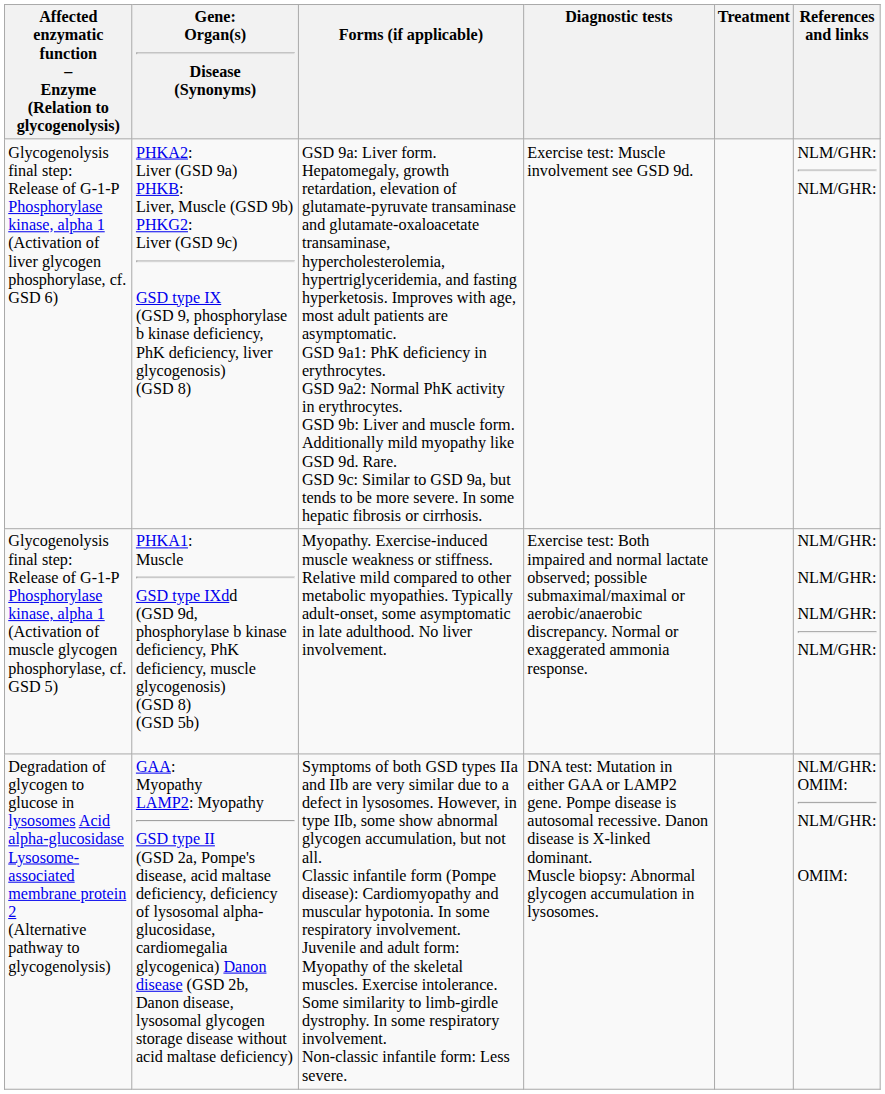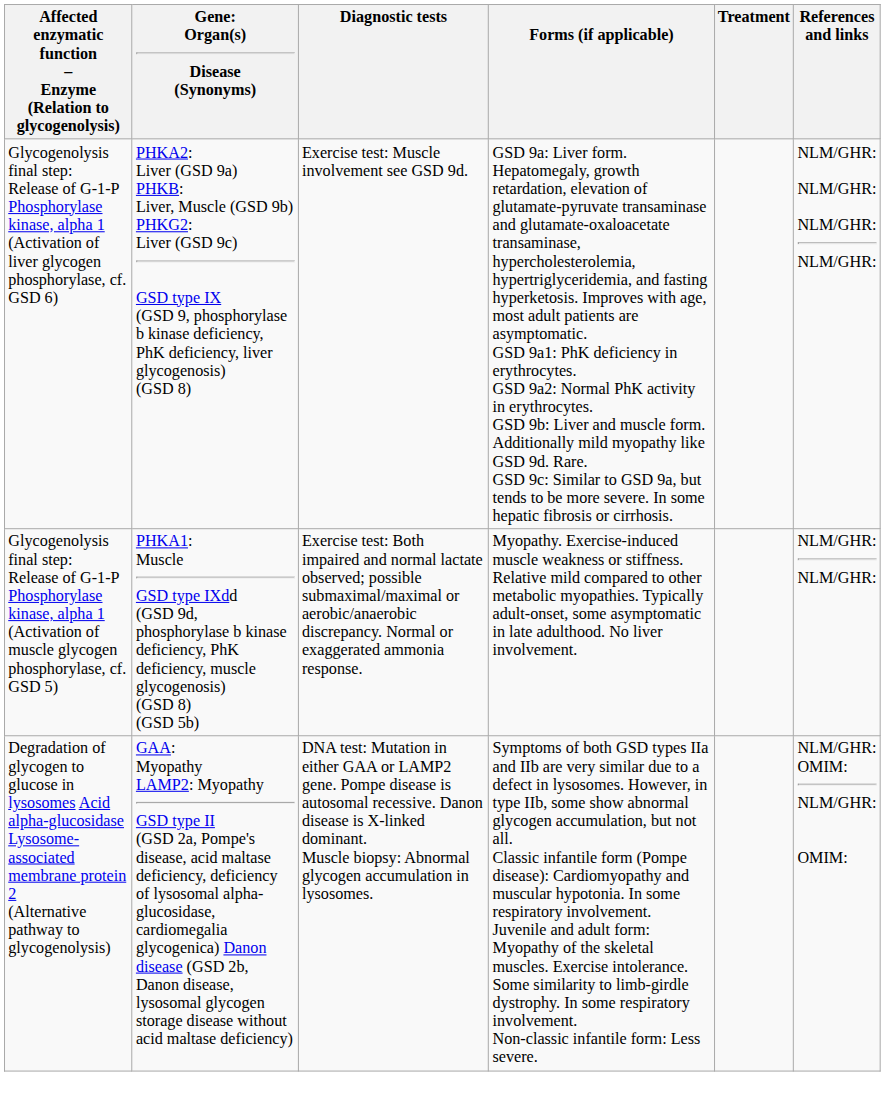columns swapped: (411, 35) <-> (619, 17)
(837, 170) NLM/GHR: NLM/GHR: -> (837, 206) NLM/GHR: NLM/GHR: NLM/GHR: NLM/GHR:
(837, 595) NLM/GHR: NLM/GHR: NLM/GHR: NLM/GHR: -> (837, 559) NLM/GHR: NLM/GHR:
